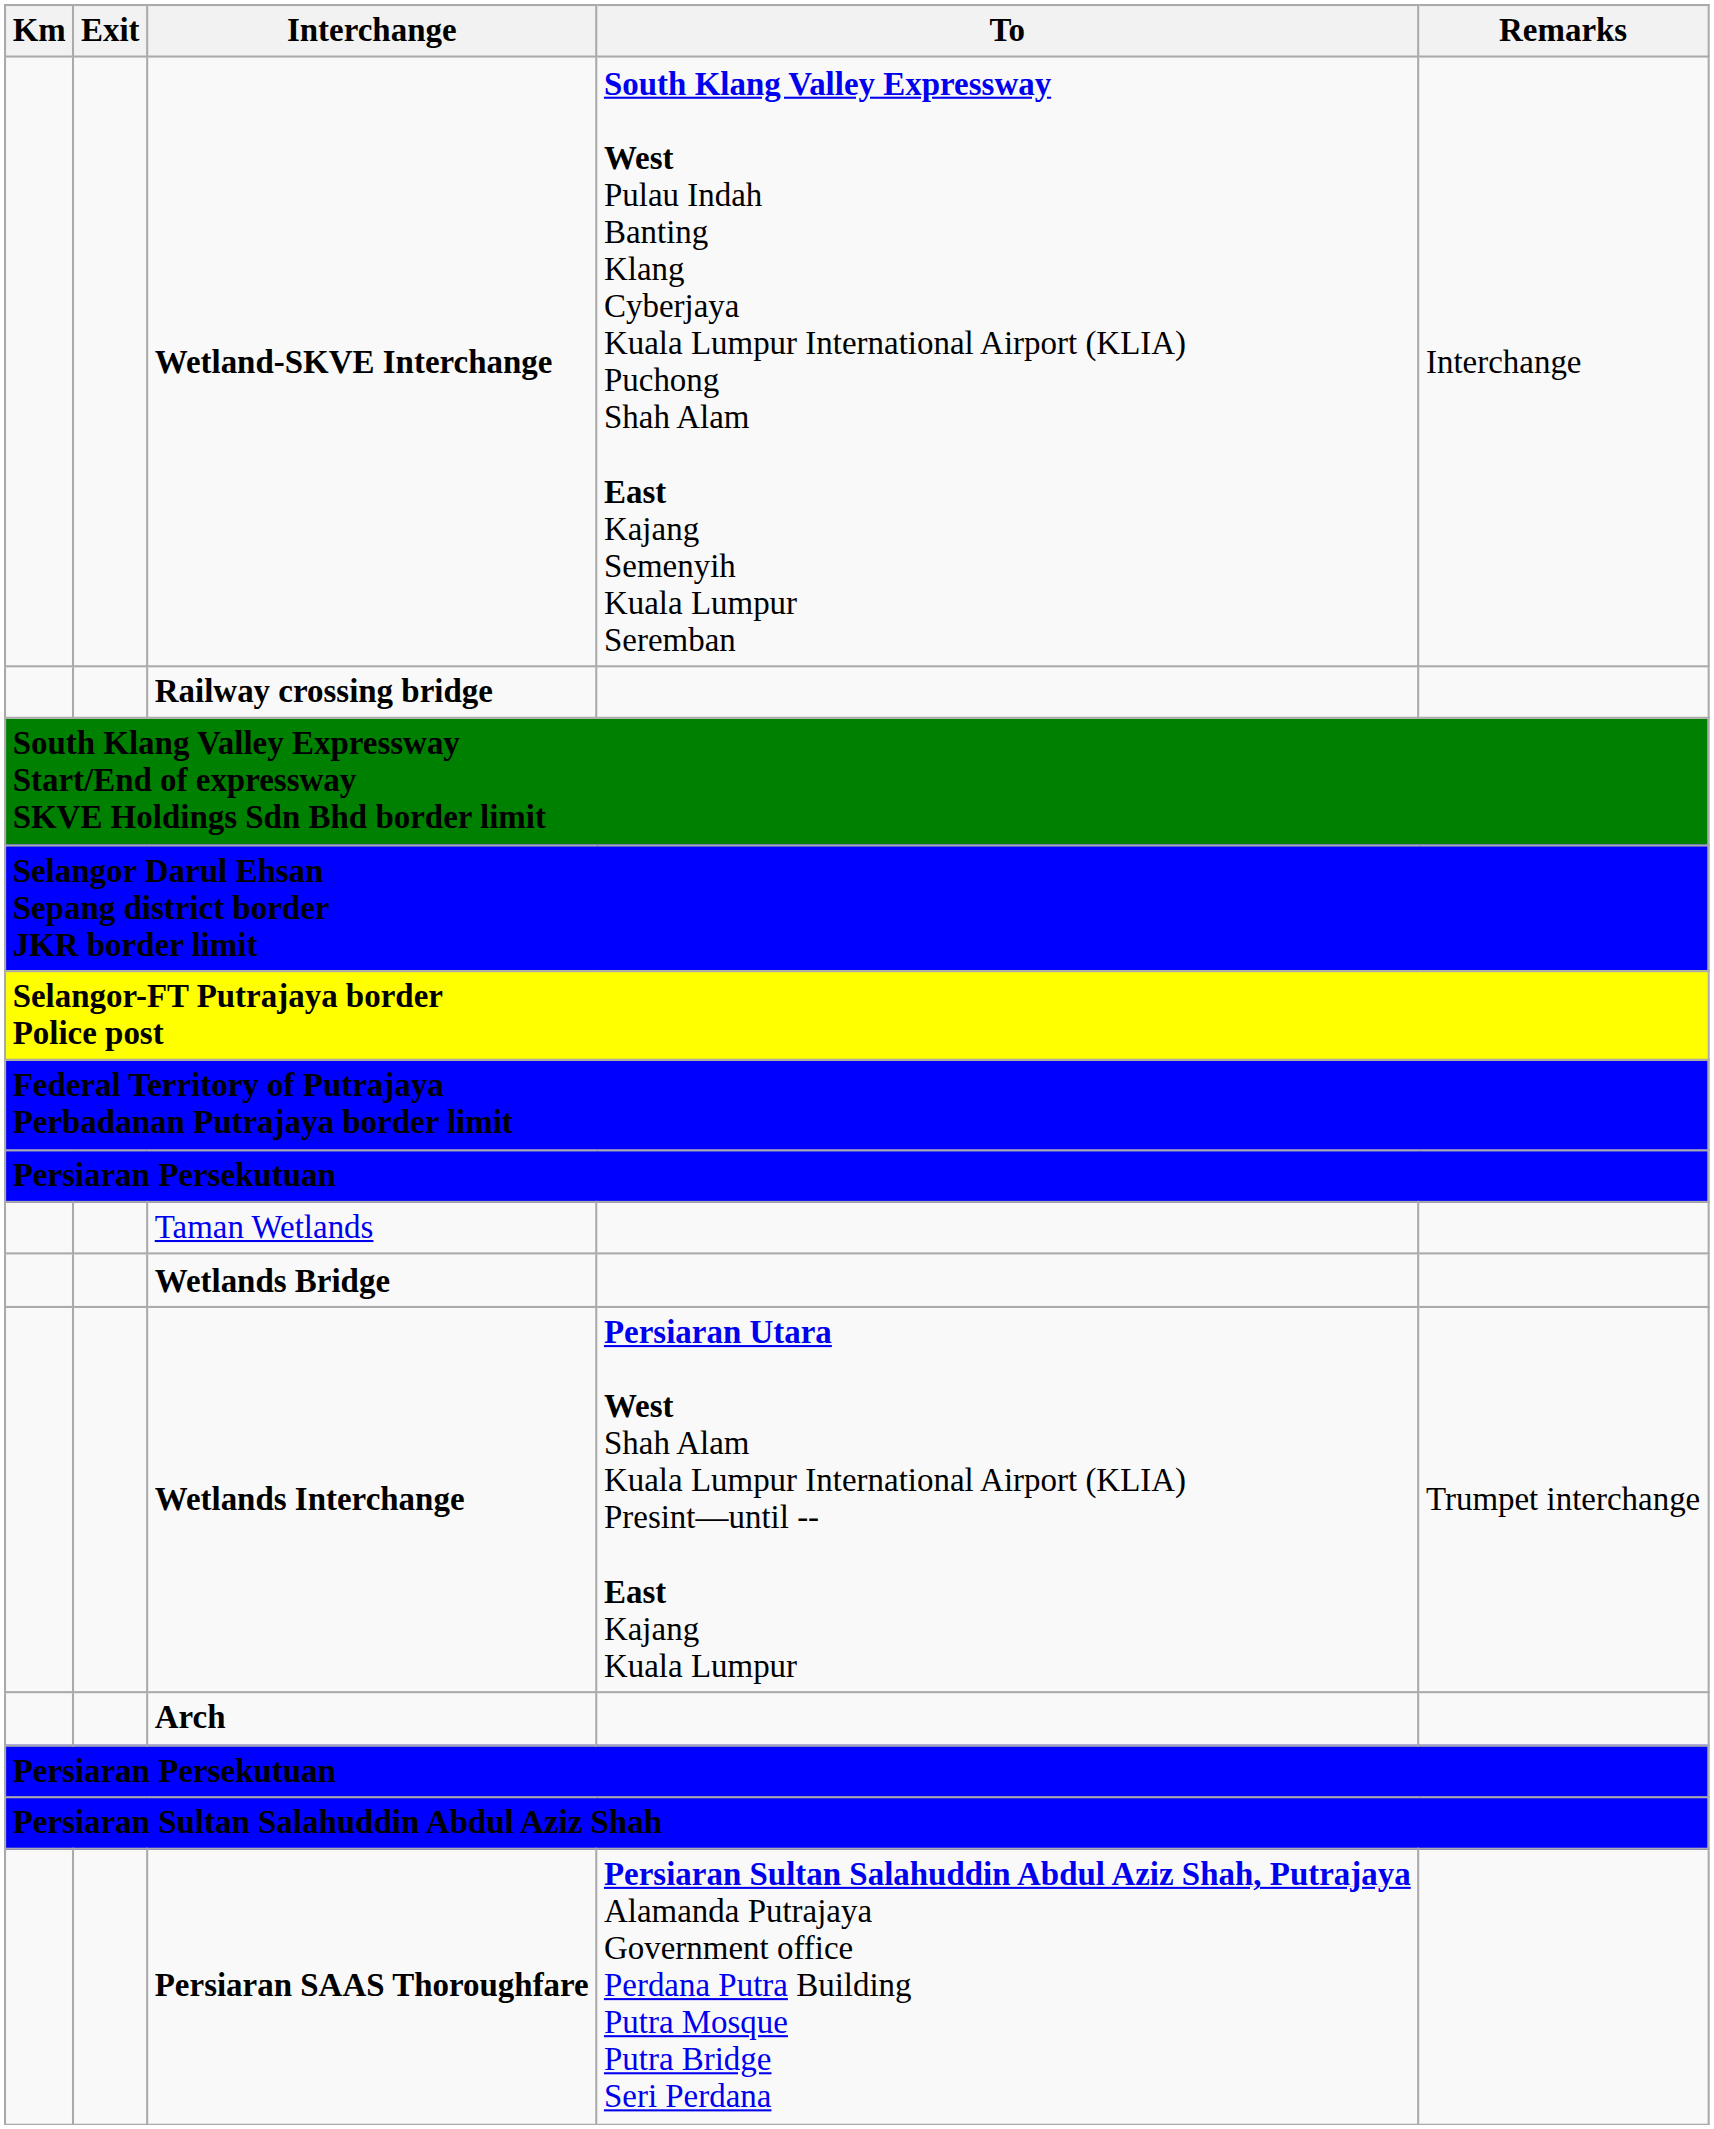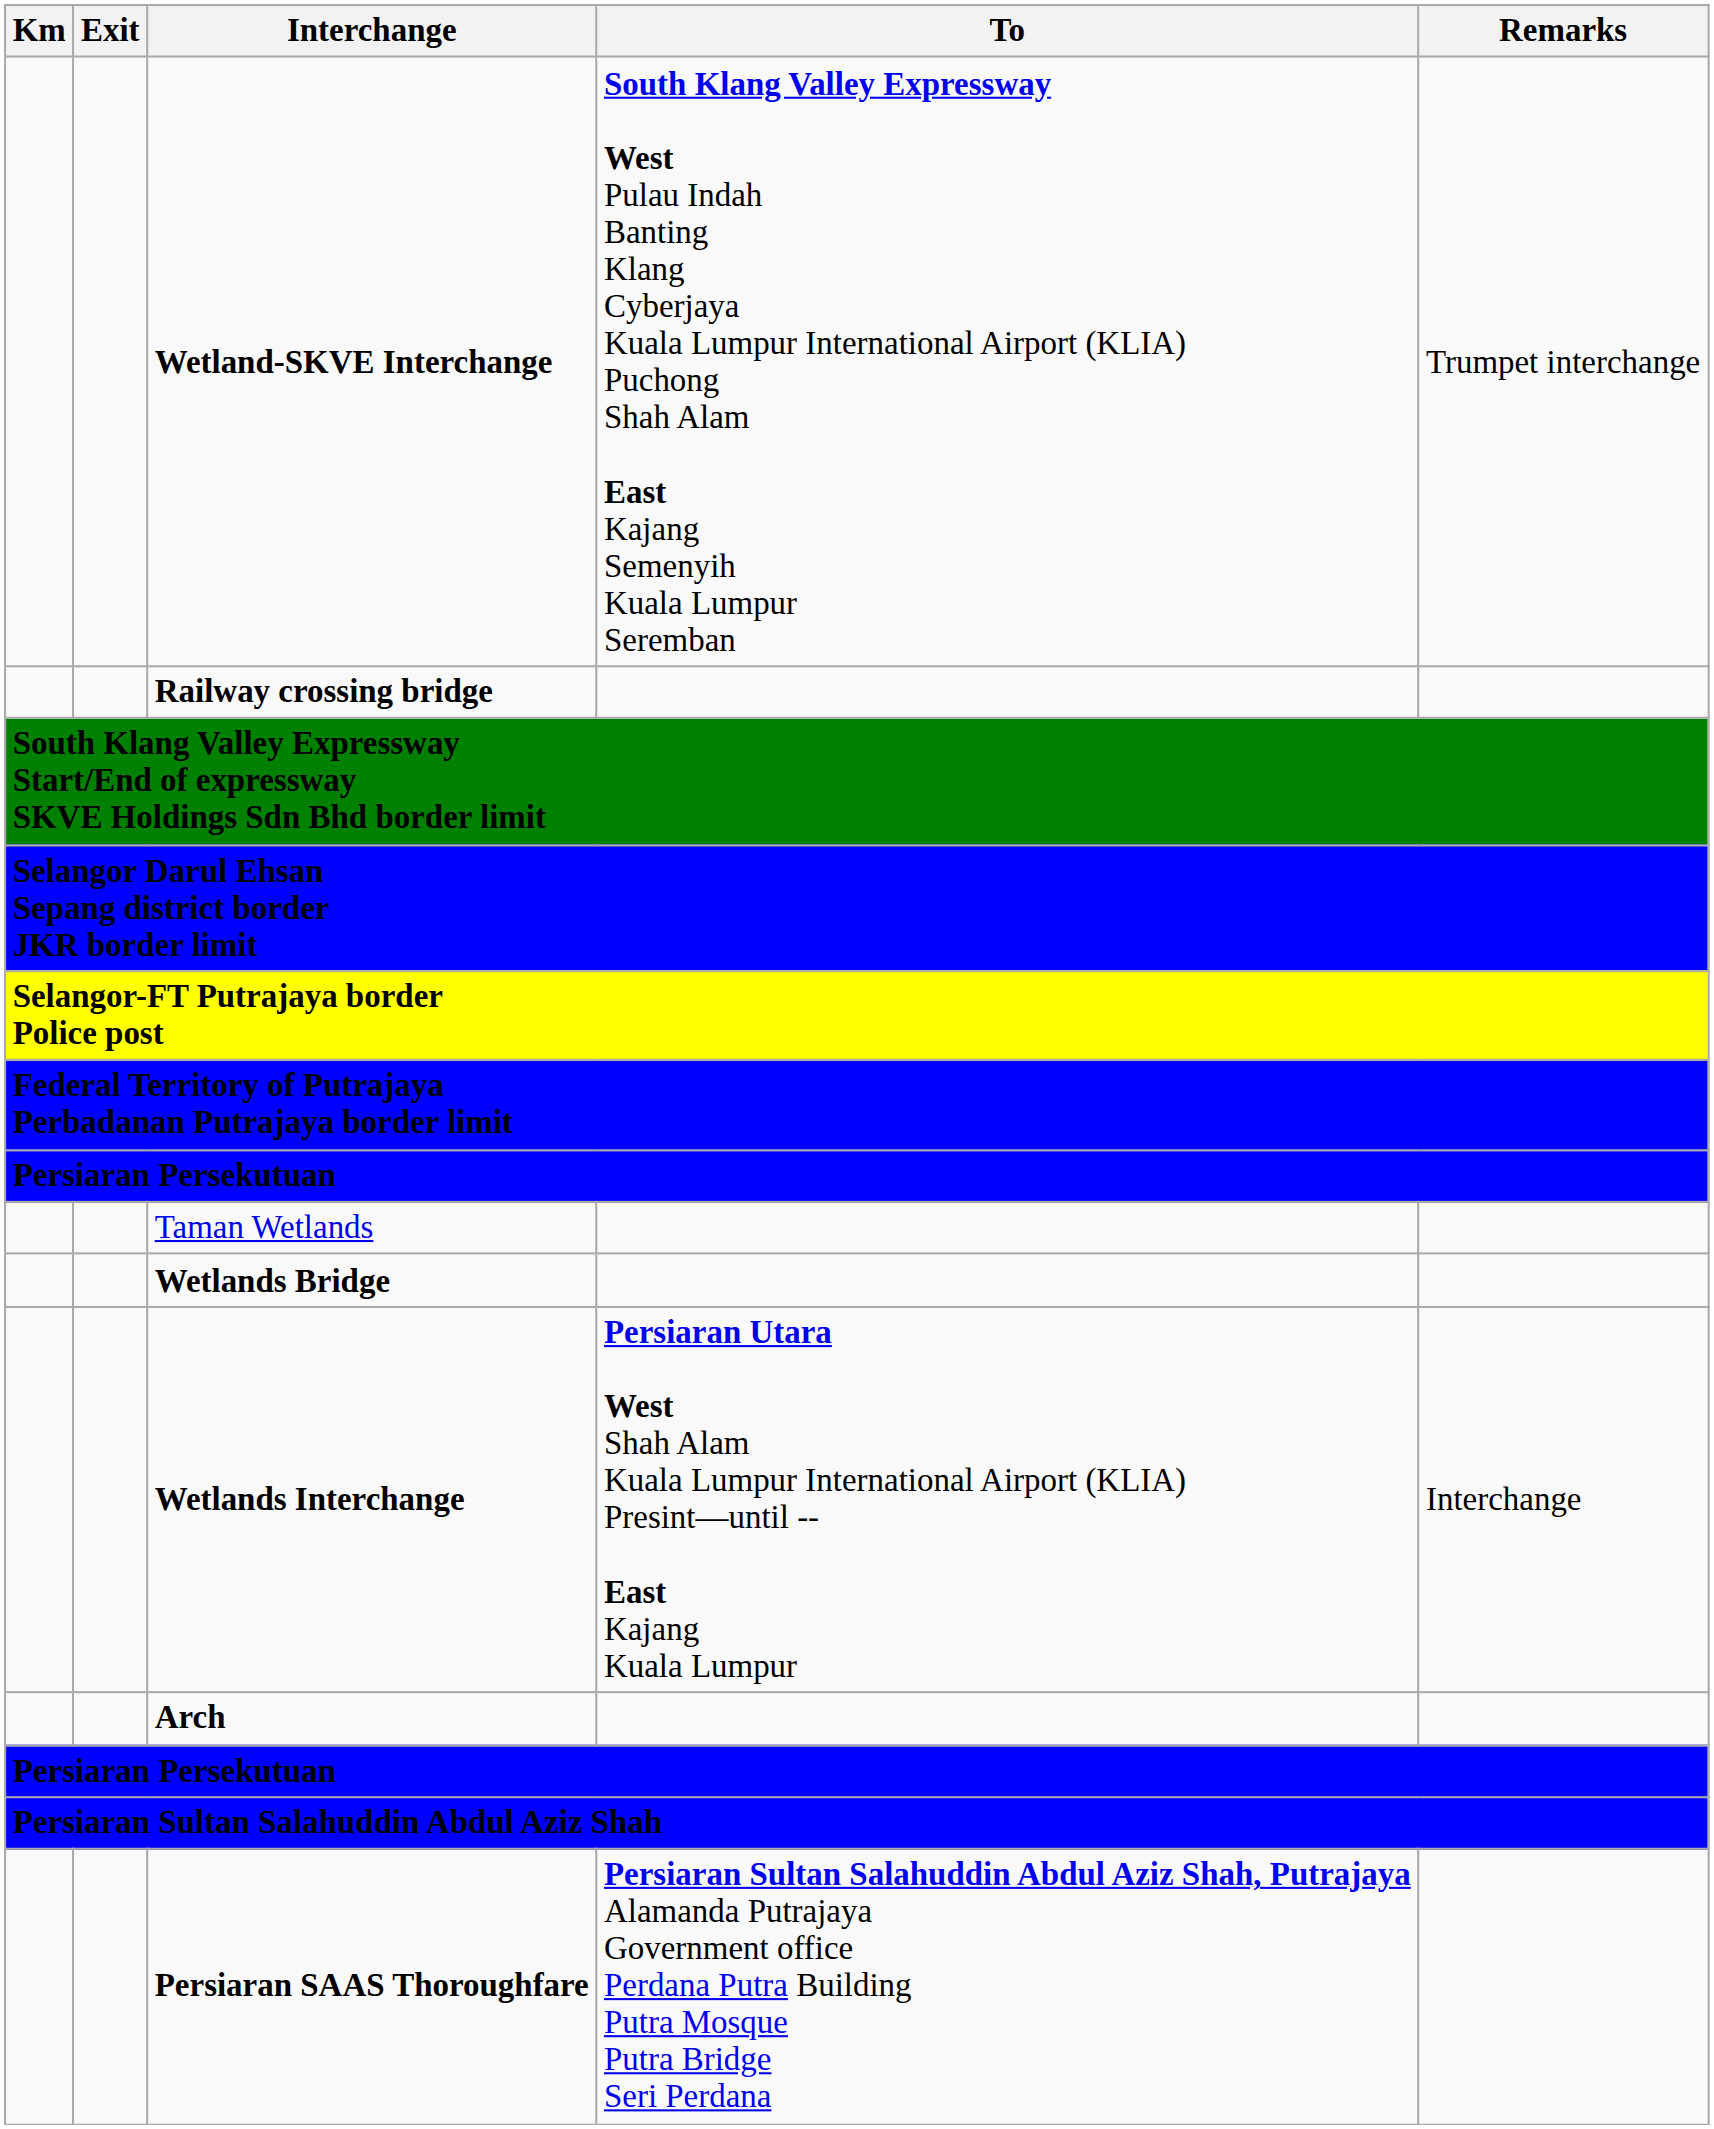(1504, 361) Interchange -> (1563, 361) Trumpet interchange
(1563, 1498) Trumpet interchange -> (1504, 1498) Interchange
